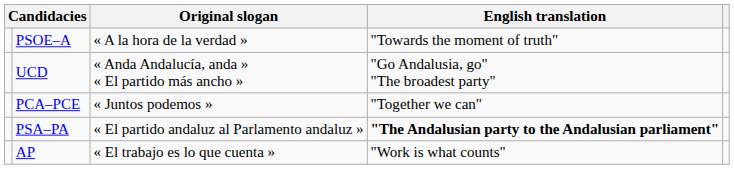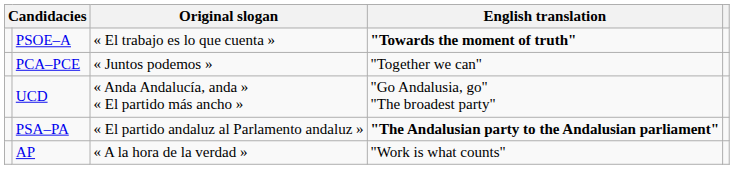(170, 40) « A la hora de la verdad » -> (184, 40) « El trabajo es lo que cuenta »
(464, 40) normal -> (473, 40) bold
rows swapped: (32, 72) <-> (48, 104)
(184, 152) « El trabajo es lo que cuenta » -> (170, 152) « A la hora de la verdad »
